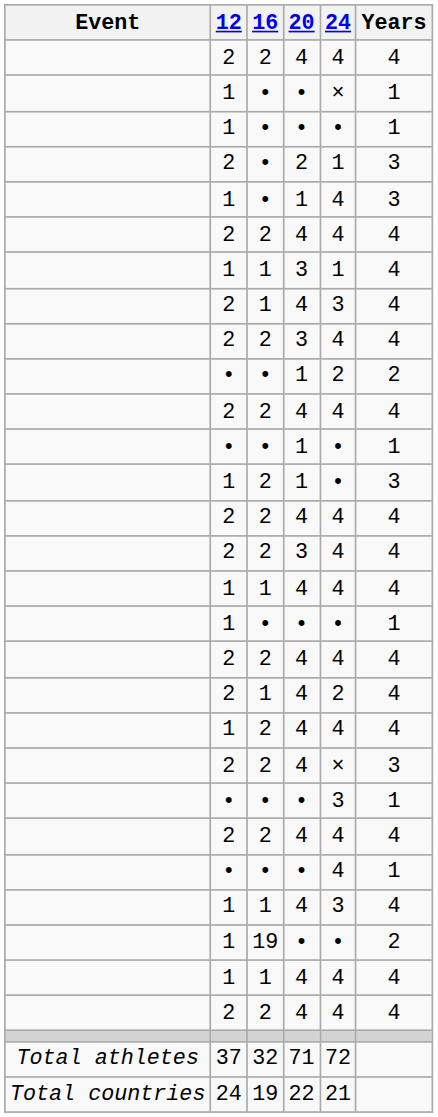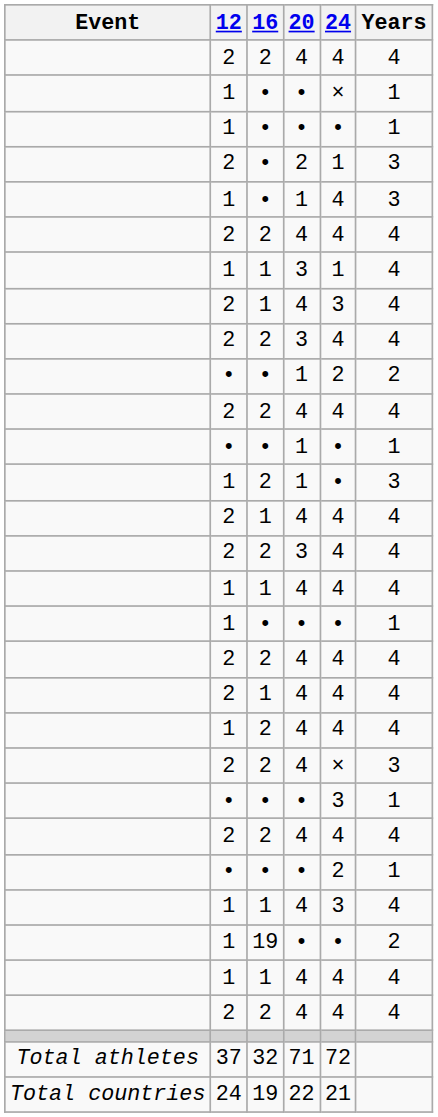(265, 518) 2 -> (265, 518) 1
(338, 695) 2 -> (338, 695) 4
(338, 872) 4 -> (338, 872) 2
